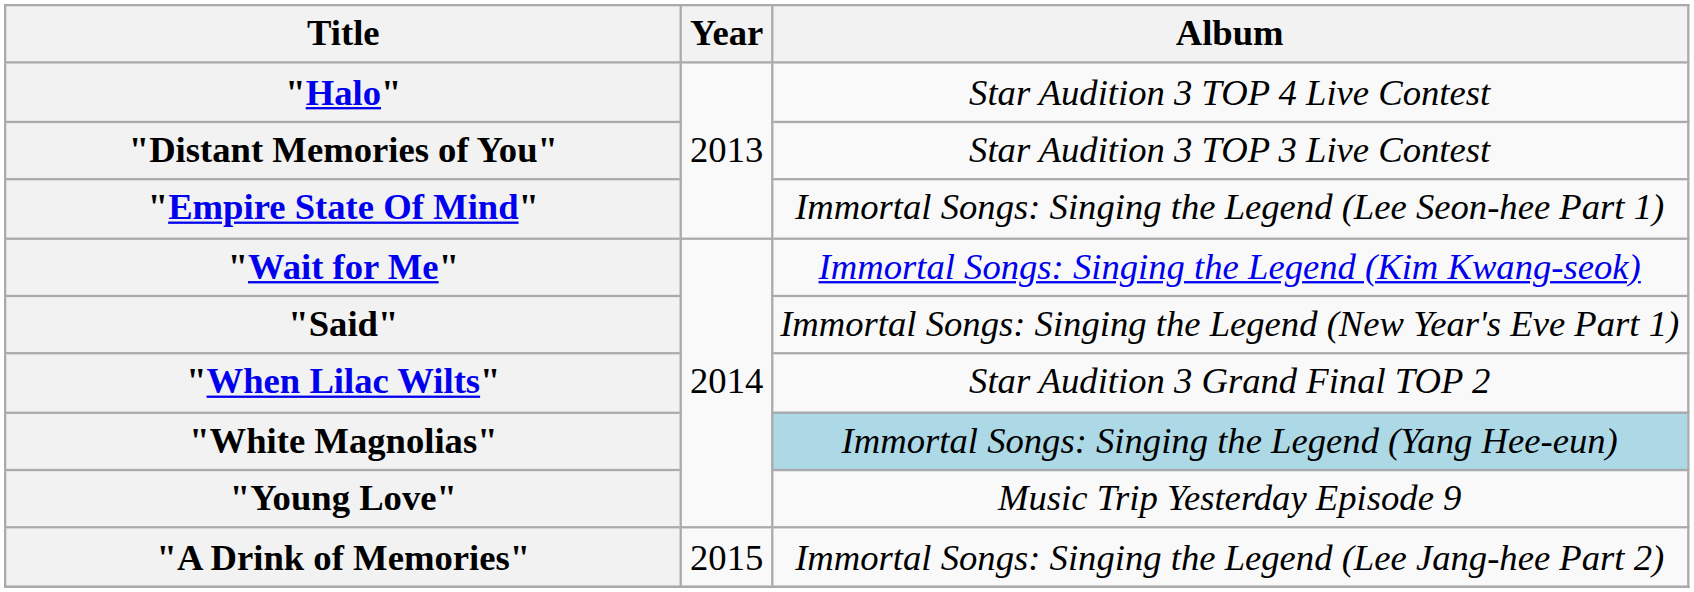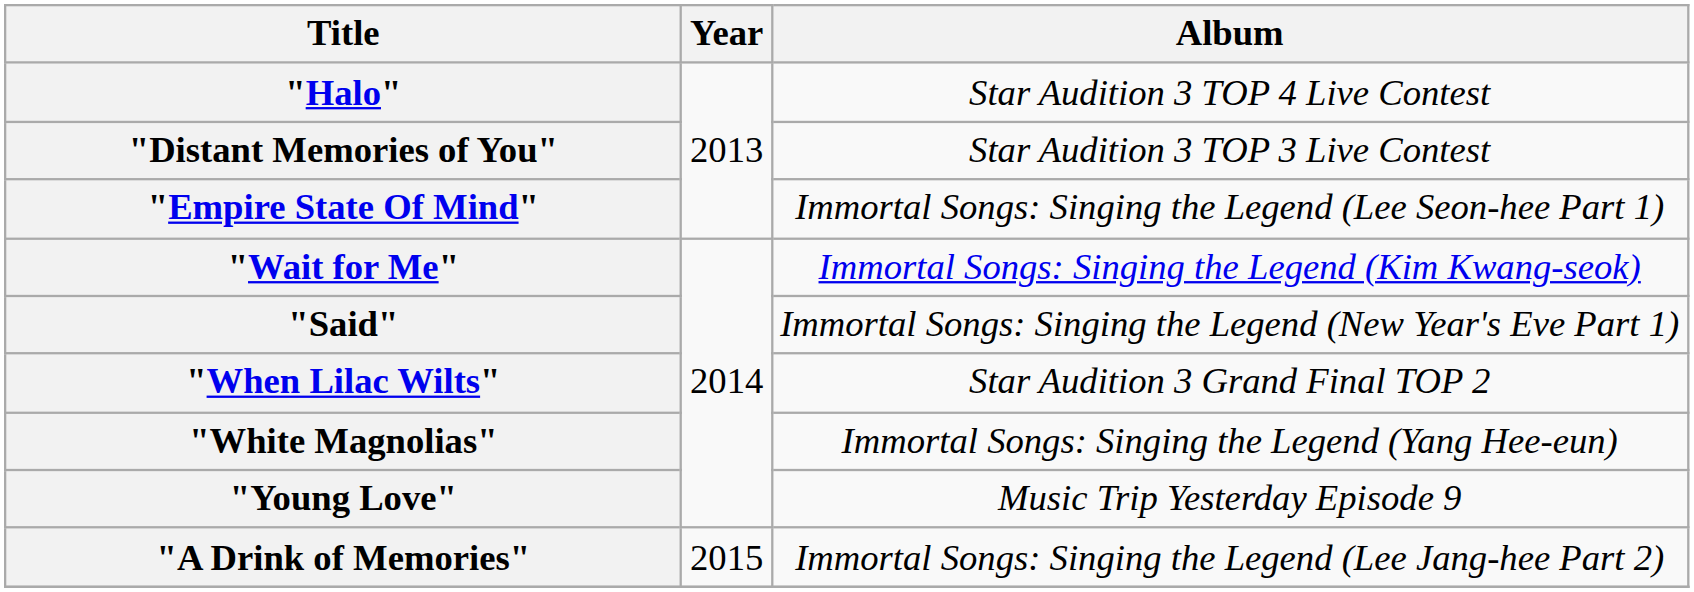(1230, 440) lightblue background -> (1230, 440) no background
